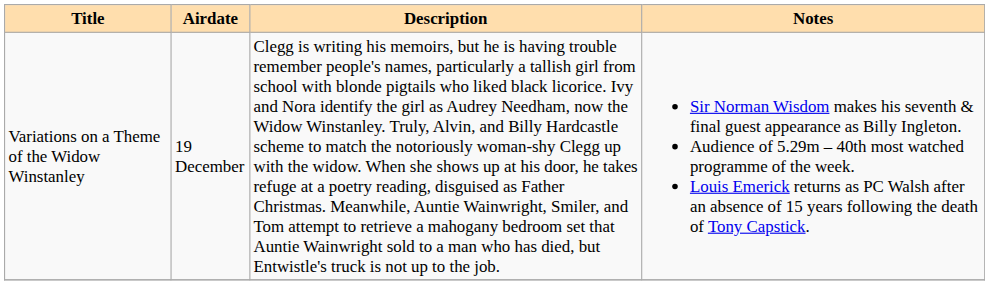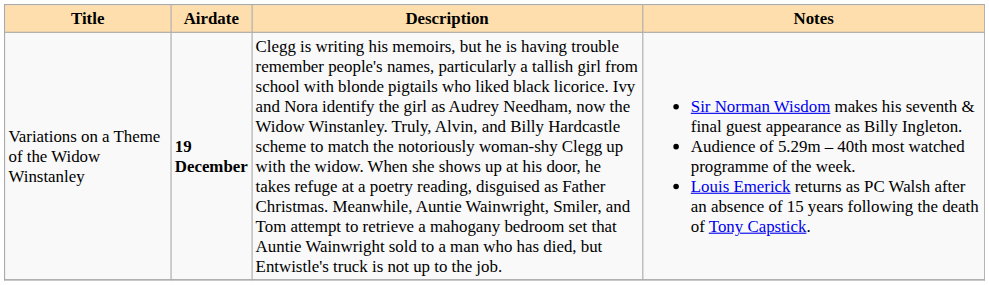(210, 156) normal -> (211, 156) bold
